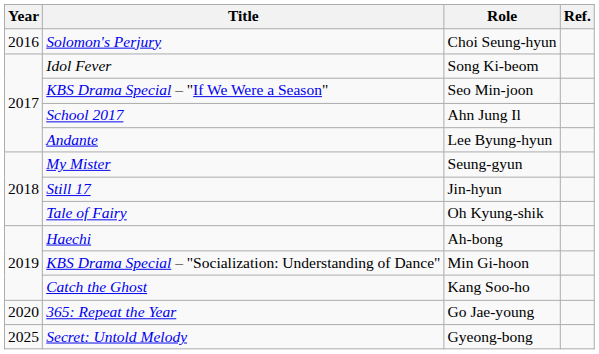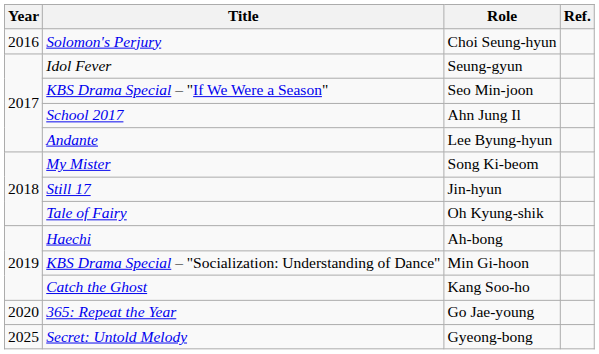(493, 66) Song Ki-beom -> (485, 66) Seung-gyun
(485, 164) Seung-gyun -> (493, 164) Song Ki-beom
